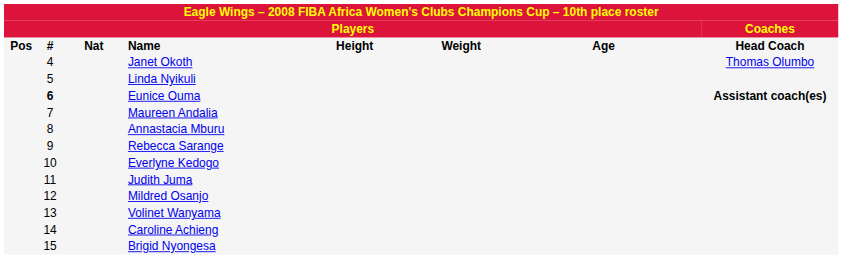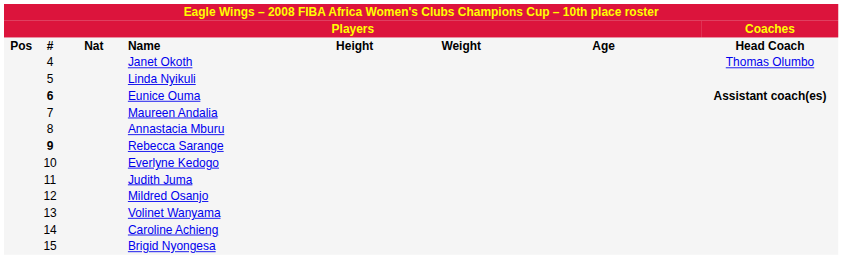(50, 146) normal -> (50, 146) bold
